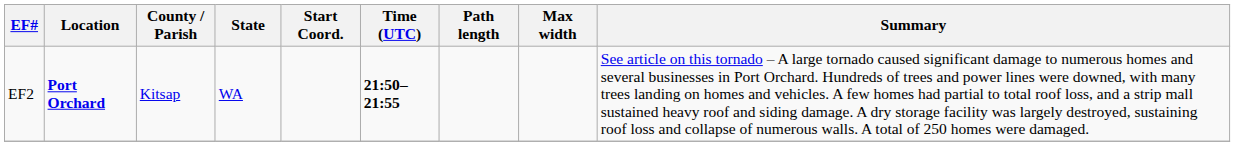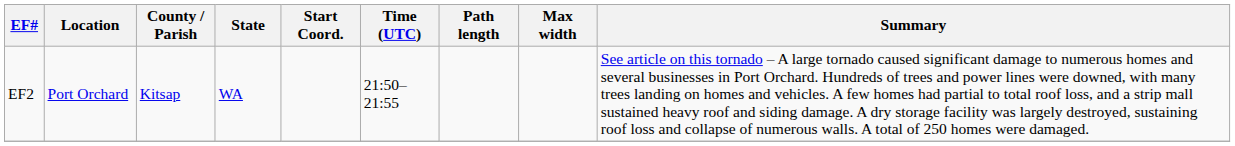(76, 93) bold -> (88, 93) normal
(386, 93) bold -> (385, 93) normal
